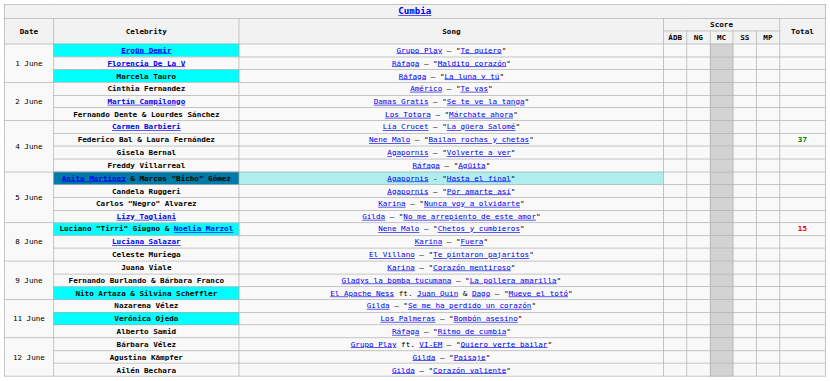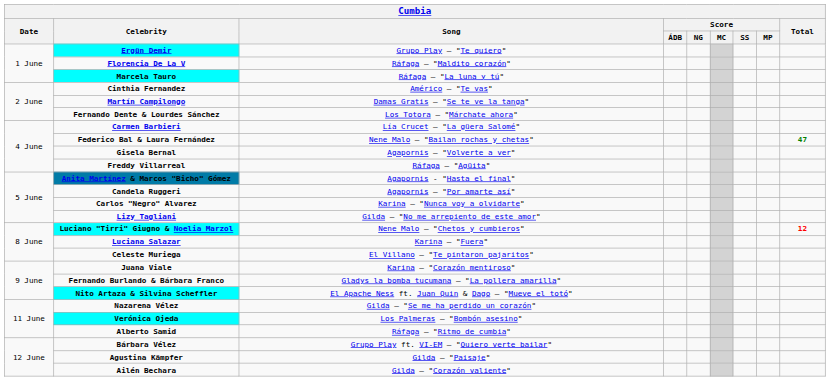(802, 139) 37 -> (802, 139) 47
(451, 178) paleturquoise background -> (451, 178) no background
(802, 229) 15 -> (802, 229) 12
